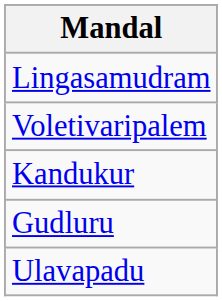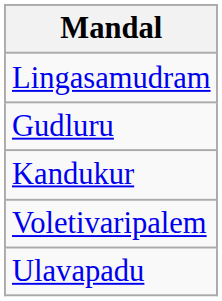(109, 125) Voletivaripalem -> (63, 125) Gudluru
(63, 222) Gudluru -> (109, 222) Voletivaripalem
